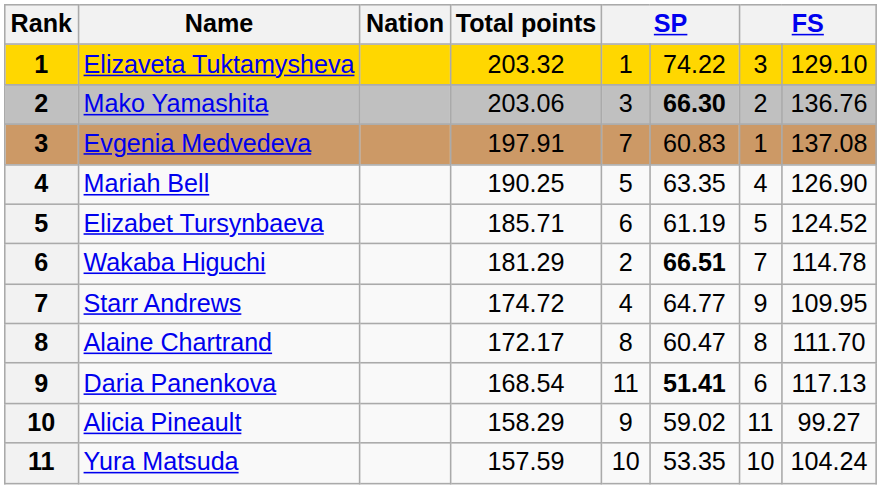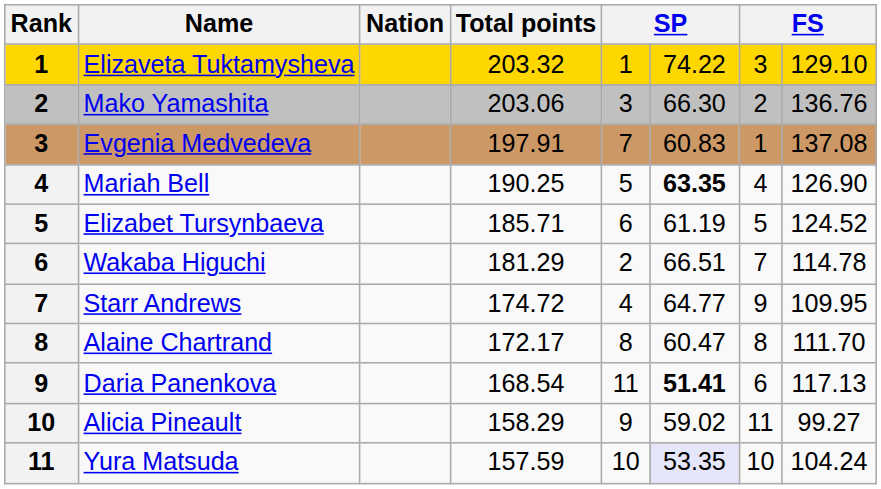(694, 104) bold -> (694, 104) normal
(694, 183) normal -> (694, 183) bold
(694, 263) bold -> (694, 263) normal
(694, 462) no background -> (694, 462) lavender background
